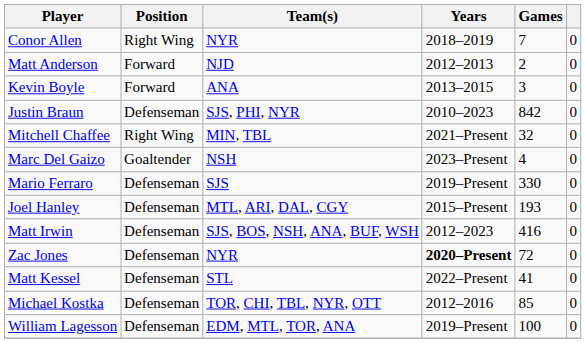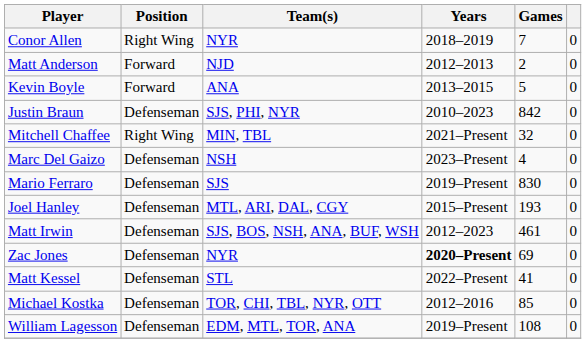(522, 87) 3 -> (522, 87) 5
(158, 159) Goaltender -> (162, 159) Defenseman
(530, 183) 330 -> (530, 183) 830
(530, 231) 416 -> (530, 231) 461
(526, 254) 72 -> (526, 254) 69
(530, 326) 100 -> (530, 326) 108
